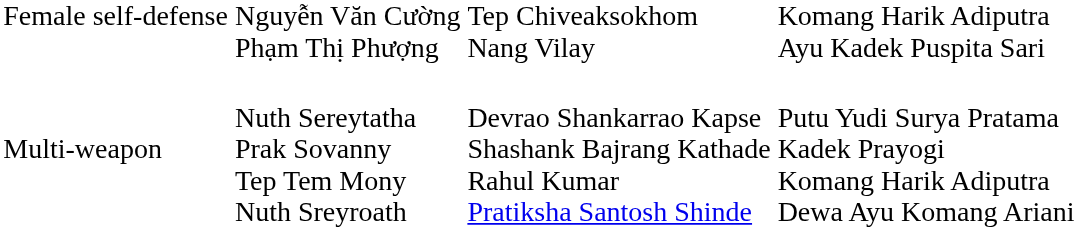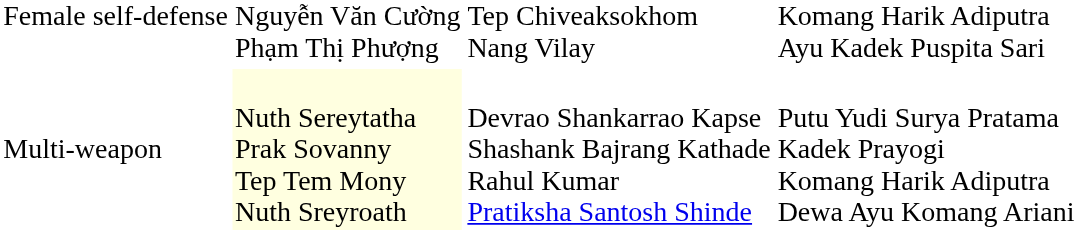(326, 164) no background -> (326, 164) lightyellow background
